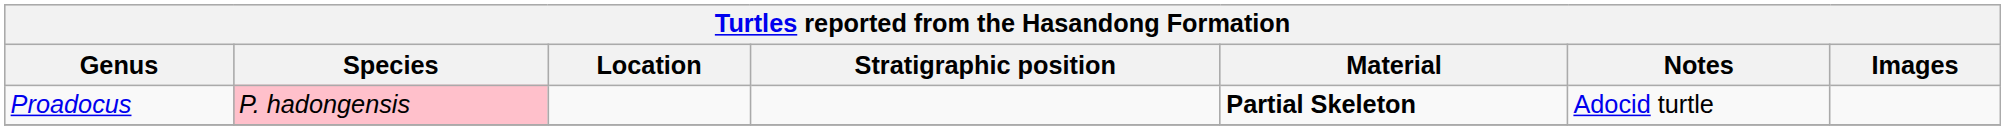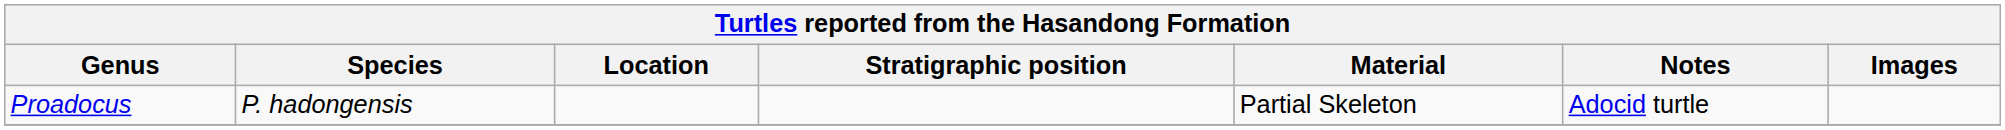(325, 104) pink background -> (327, 104) no background
(1321, 104) bold -> (1328, 104) normal
